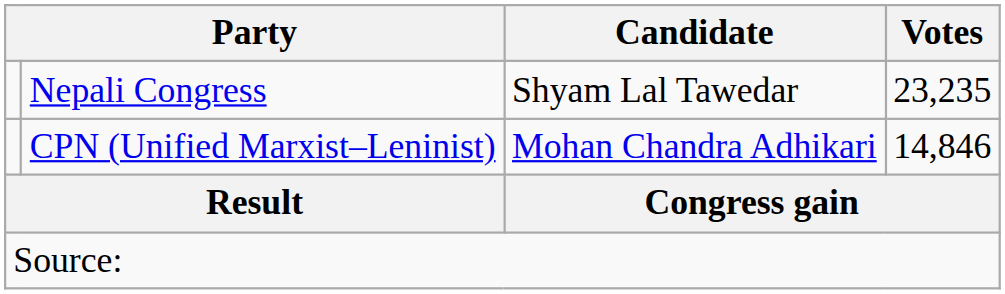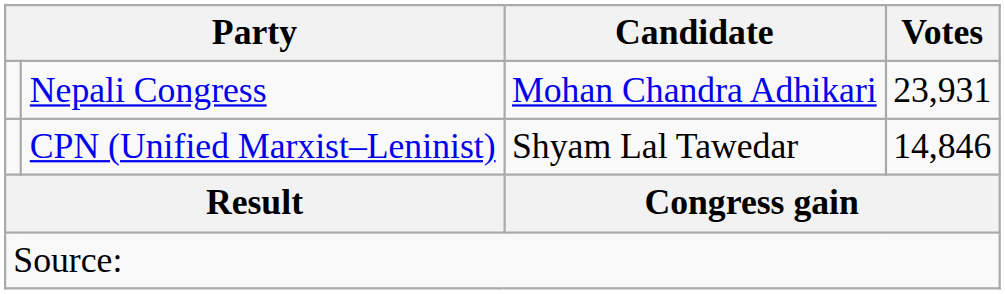(655, 89) Shyam Lal Tawedar -> (694, 89) Mohan Chandra Adhikari
(942, 89) 23,235 -> (942, 89) 23,931
(694, 145) Mohan Chandra Adhikari -> (655, 145) Shyam Lal Tawedar
